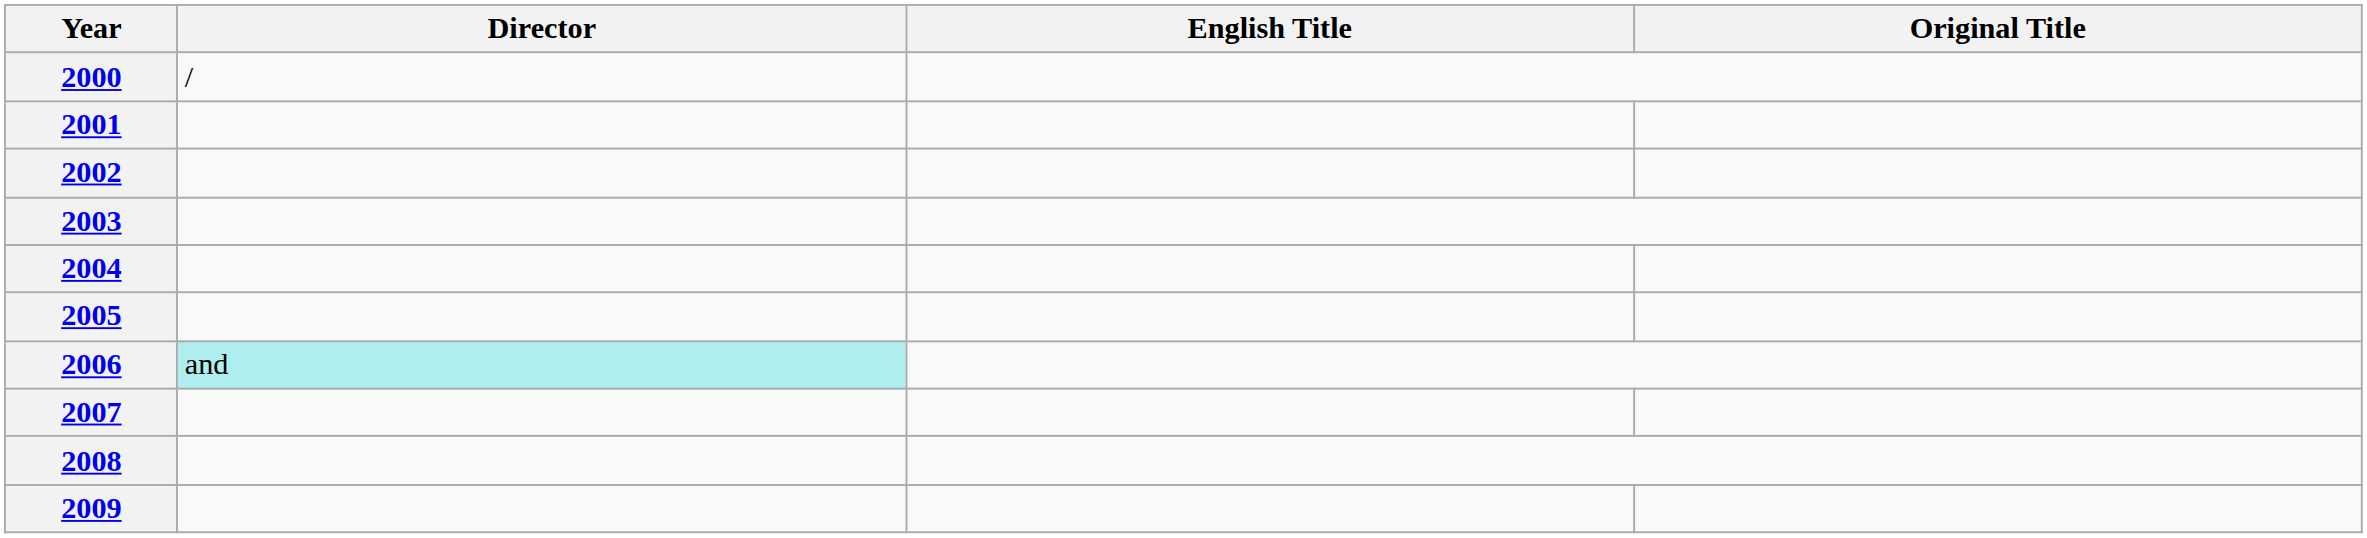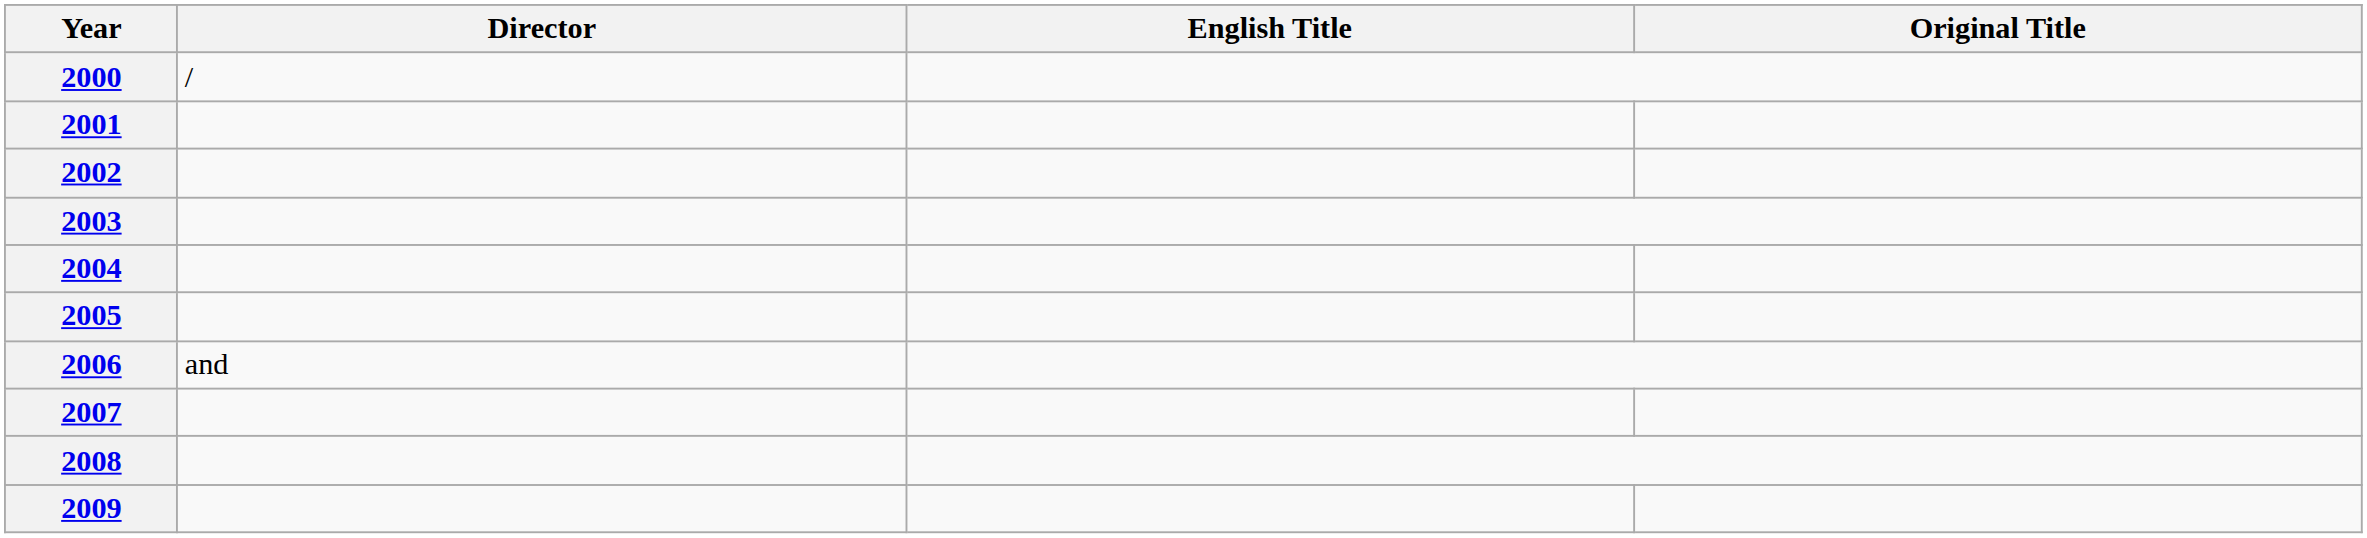(207, 364) paleturquoise background -> (207, 364) no background
